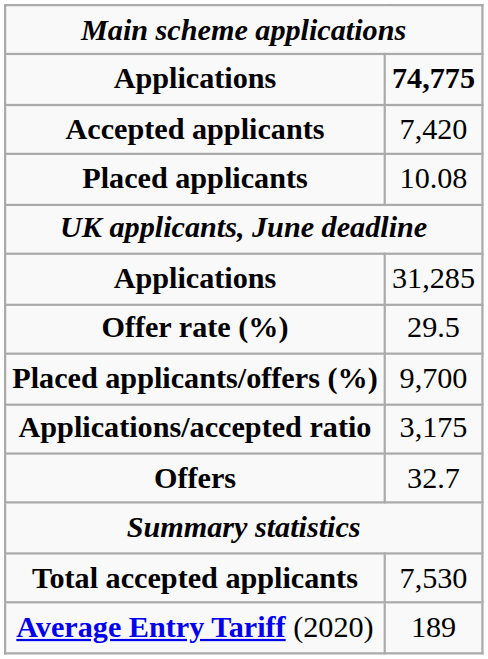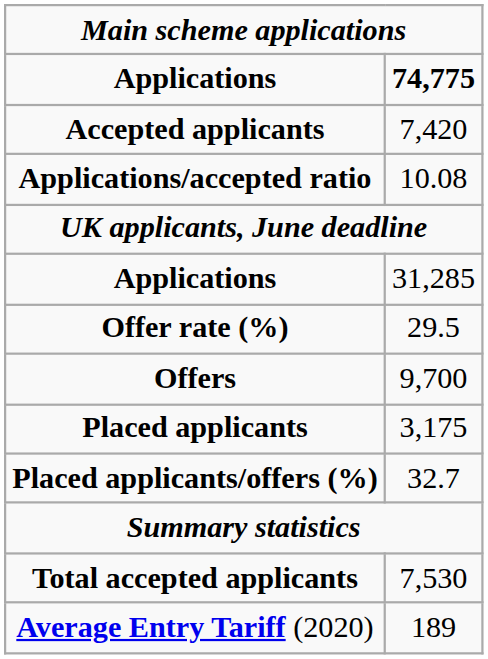(195, 178) Placed applicants -> (195, 178) Applications/accepted ratio
(195, 377) Placed applicants/offers (%) -> (195, 377) Offers
(195, 427) Applications/accepted ratio -> (195, 427) Placed applicants
(195, 477) Offers -> (195, 477) Placed applicants/offers (%)
